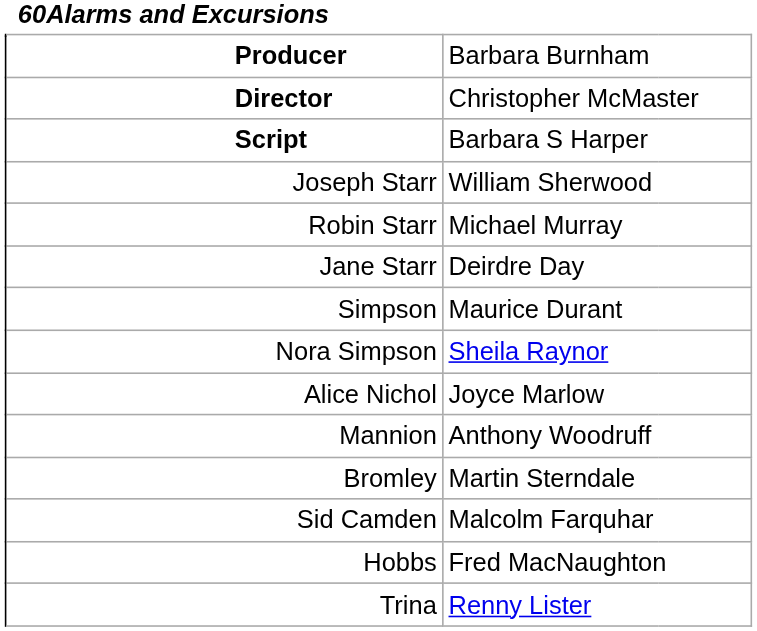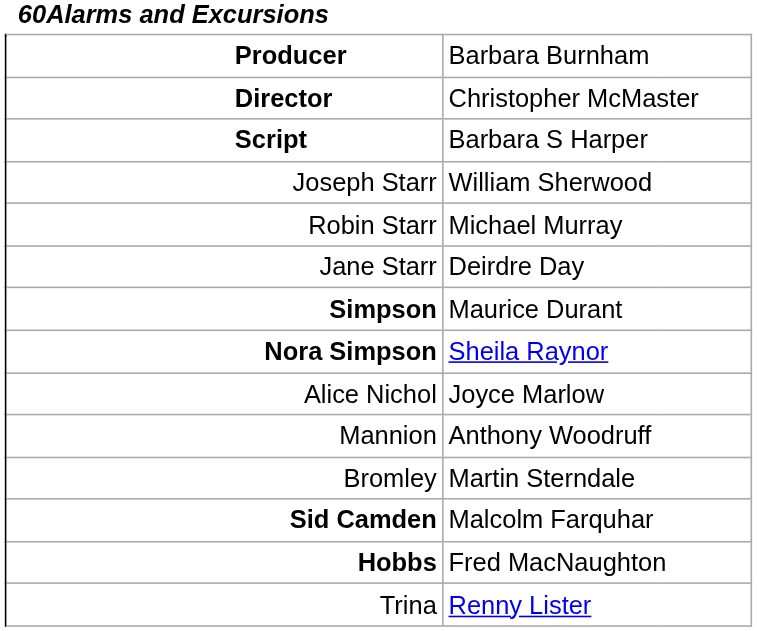(387, 309) normal -> (383, 309) bold
(356, 351) normal -> (351, 351) bold
(367, 520) normal -> (363, 520) bold
(400, 562) normal -> (397, 562) bold
